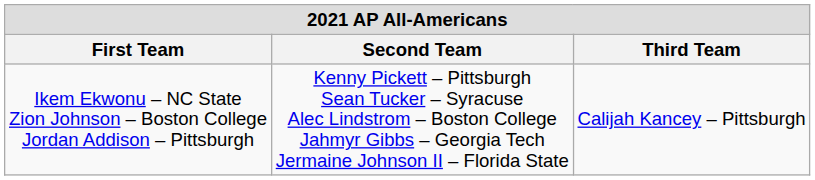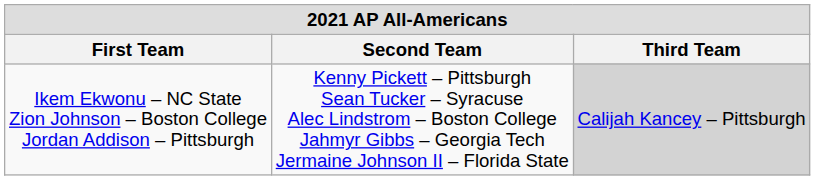(692, 120) no background -> (692, 120) lightgrey background
